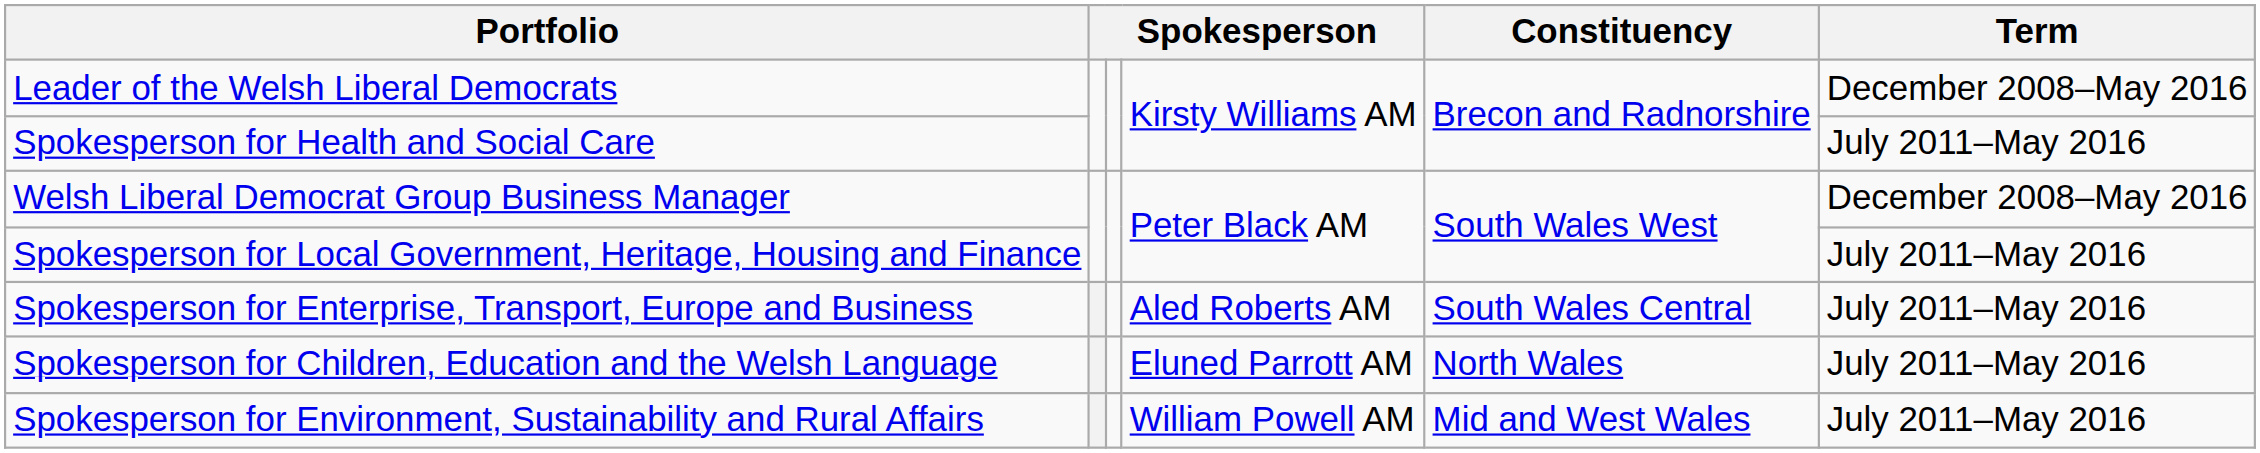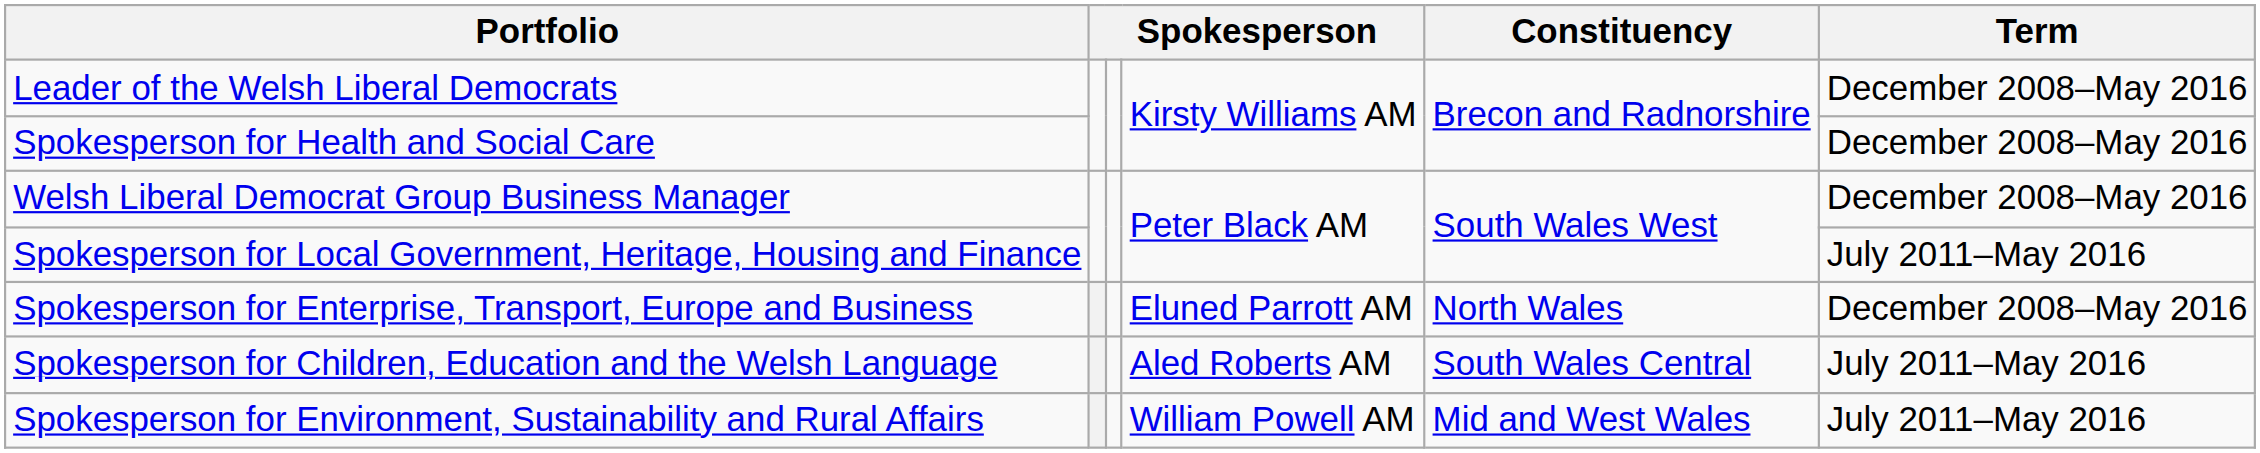(1986, 142) July 2011–May 2016 -> (2037, 142) December 2008–May 2016
(1261, 308) Aled Roberts AM -> (1271, 308) Eluned Parrott AM
(1592, 308) South Wales Central -> (1528, 308) North Wales
(1986, 308) July 2011–May 2016 -> (2037, 308) December 2008–May 2016
(1271, 364) Eluned Parrott AM -> (1261, 364) Aled Roberts AM
(1528, 364) North Wales -> (1592, 364) South Wales Central
